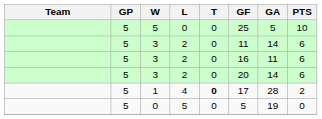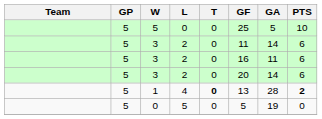(243, 91) 17 -> (243, 91) 13
(302, 91) normal -> (302, 91) bold
